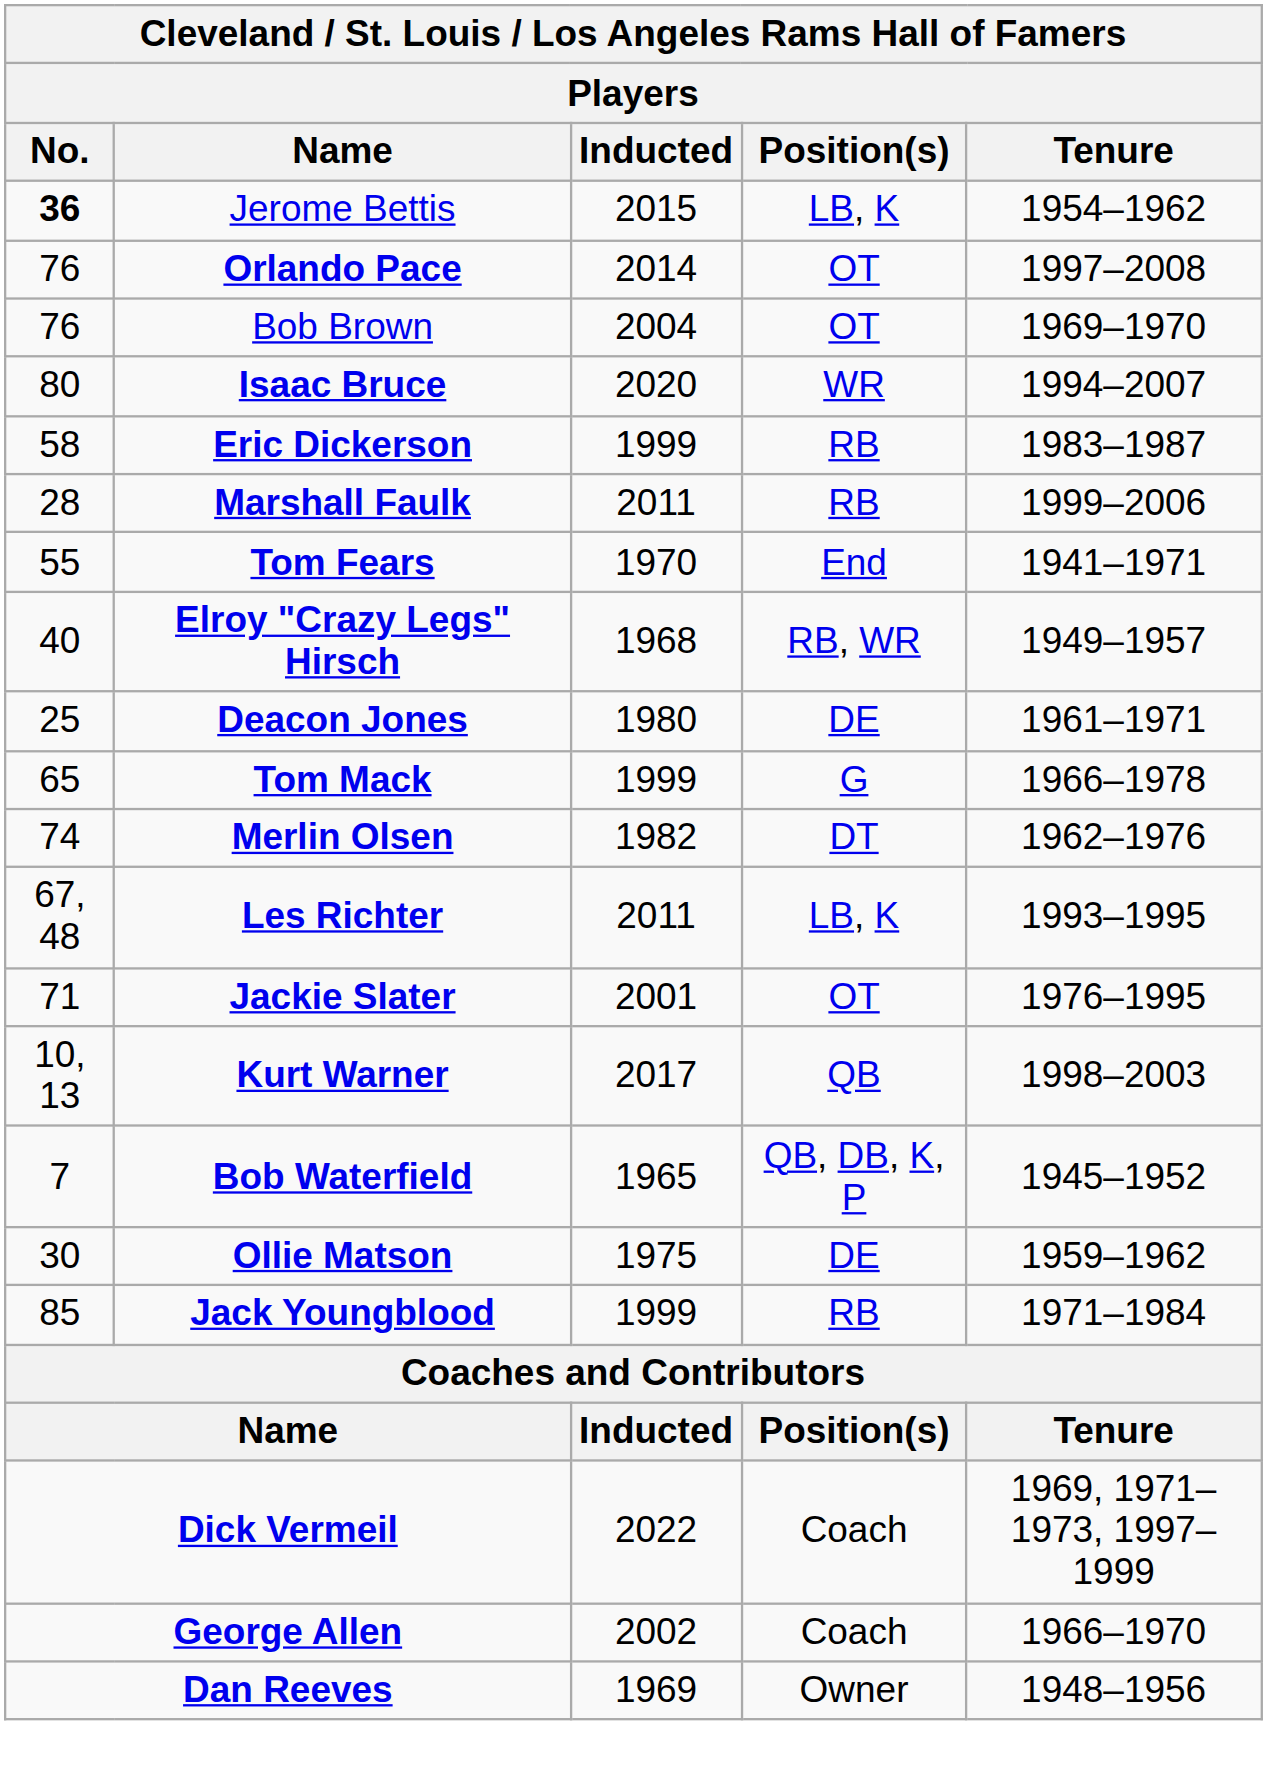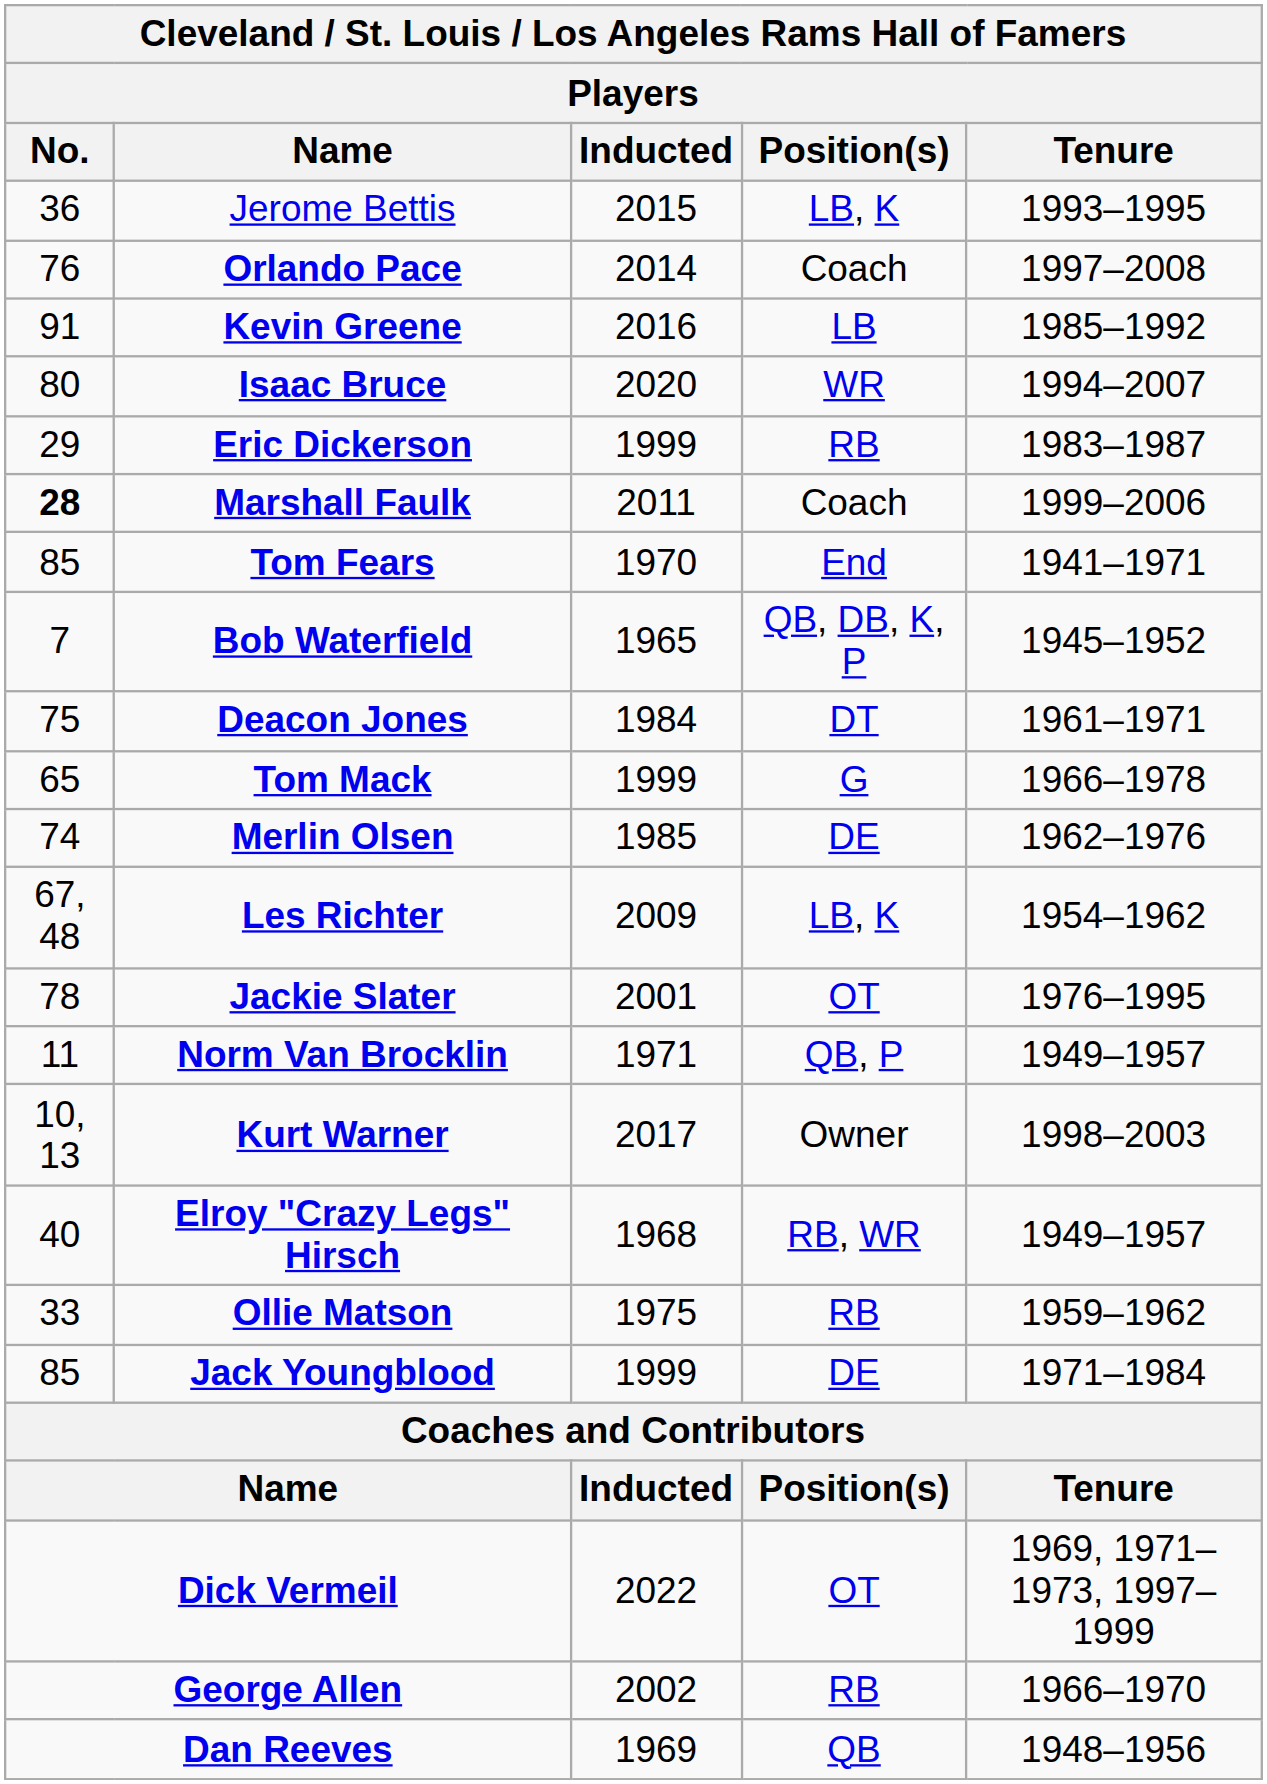(60, 209) bold -> (60, 209) normal
(1114, 209) 1954–1962 -> (1114, 209) 1993–1995
(854, 268) OT -> (854, 268) Coach
+ row: (343, 326)
- row: (343, 326)
(60, 444) 58 -> (60, 444) 29
(60, 502) normal -> (60, 502) bold
(854, 502) RB -> (854, 502) Coach
(60, 561) 55 -> (60, 561) 85
rows swapped: (343, 640) <-> (343, 1175)
(60, 720) 25 -> (60, 720) 75
(656, 720) 1980 -> (656, 720) 1984
(854, 720) DE -> (854, 720) DT
(656, 837) 1982 -> (656, 837) 1985
(854, 837) DT -> (854, 837) DE
(656, 916) 2011 -> (656, 916) 2009
(1114, 916) 1993–1995 -> (1114, 916) 1954–1962
(60, 996) 71 -> (60, 996) 78
+ row: (343, 1054)
(854, 1075) QB -> (854, 1134) Owner
(60, 1255) 30 -> (60, 1313) 33
(854, 1255) DE -> (854, 1313) RB
(854, 1313) RB -> (854, 1372) DE
(854, 1531) Coach -> (854, 1589) OT
(854, 1631) Coach -> (854, 1690) RB
(854, 1690) Owner -> (854, 1748) QB
